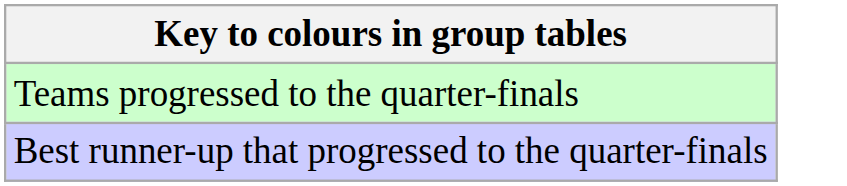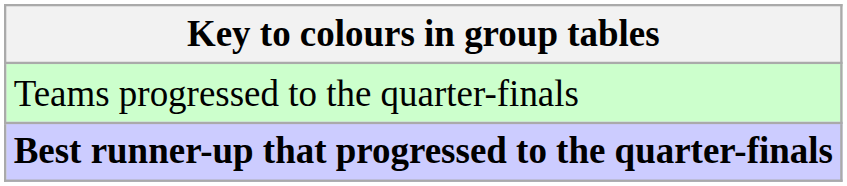(391, 151) normal -> (423, 151) bold
